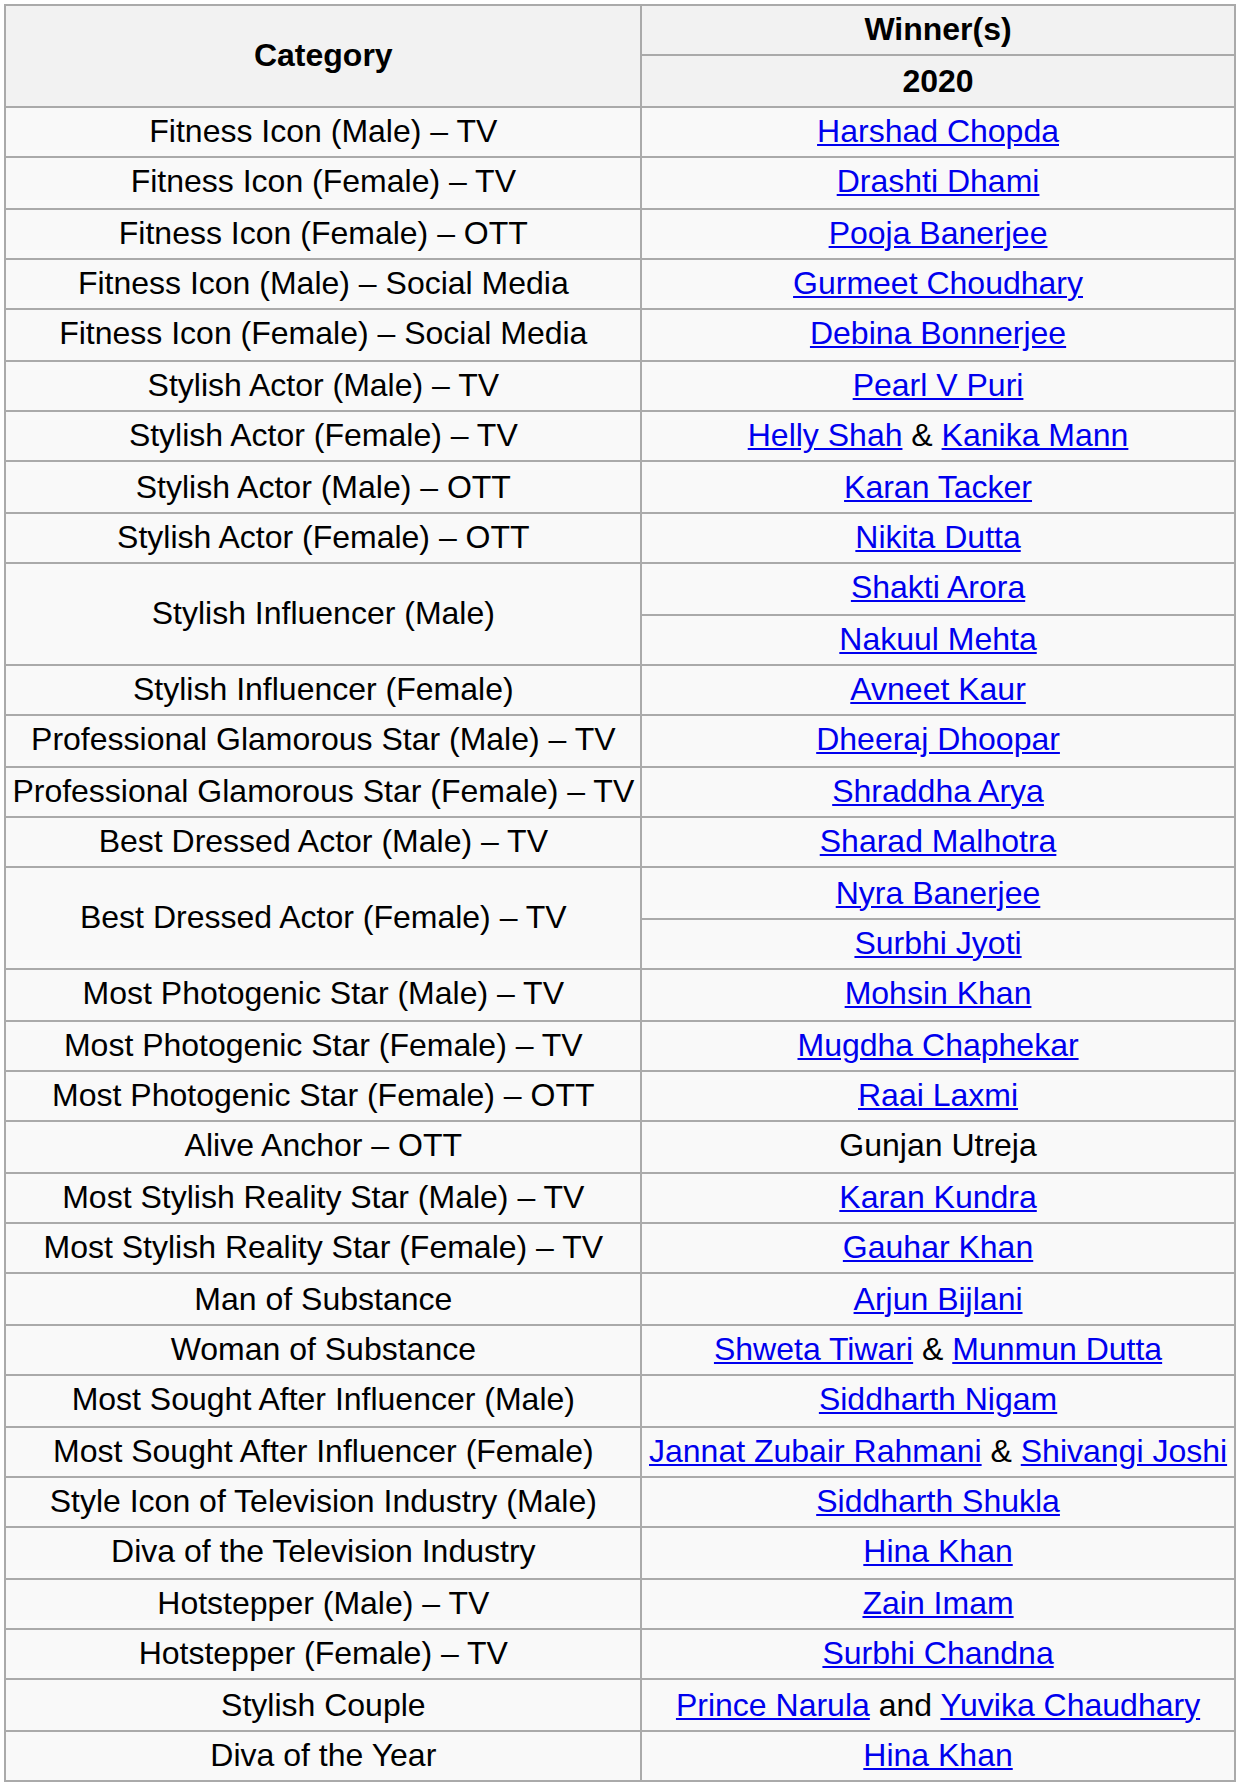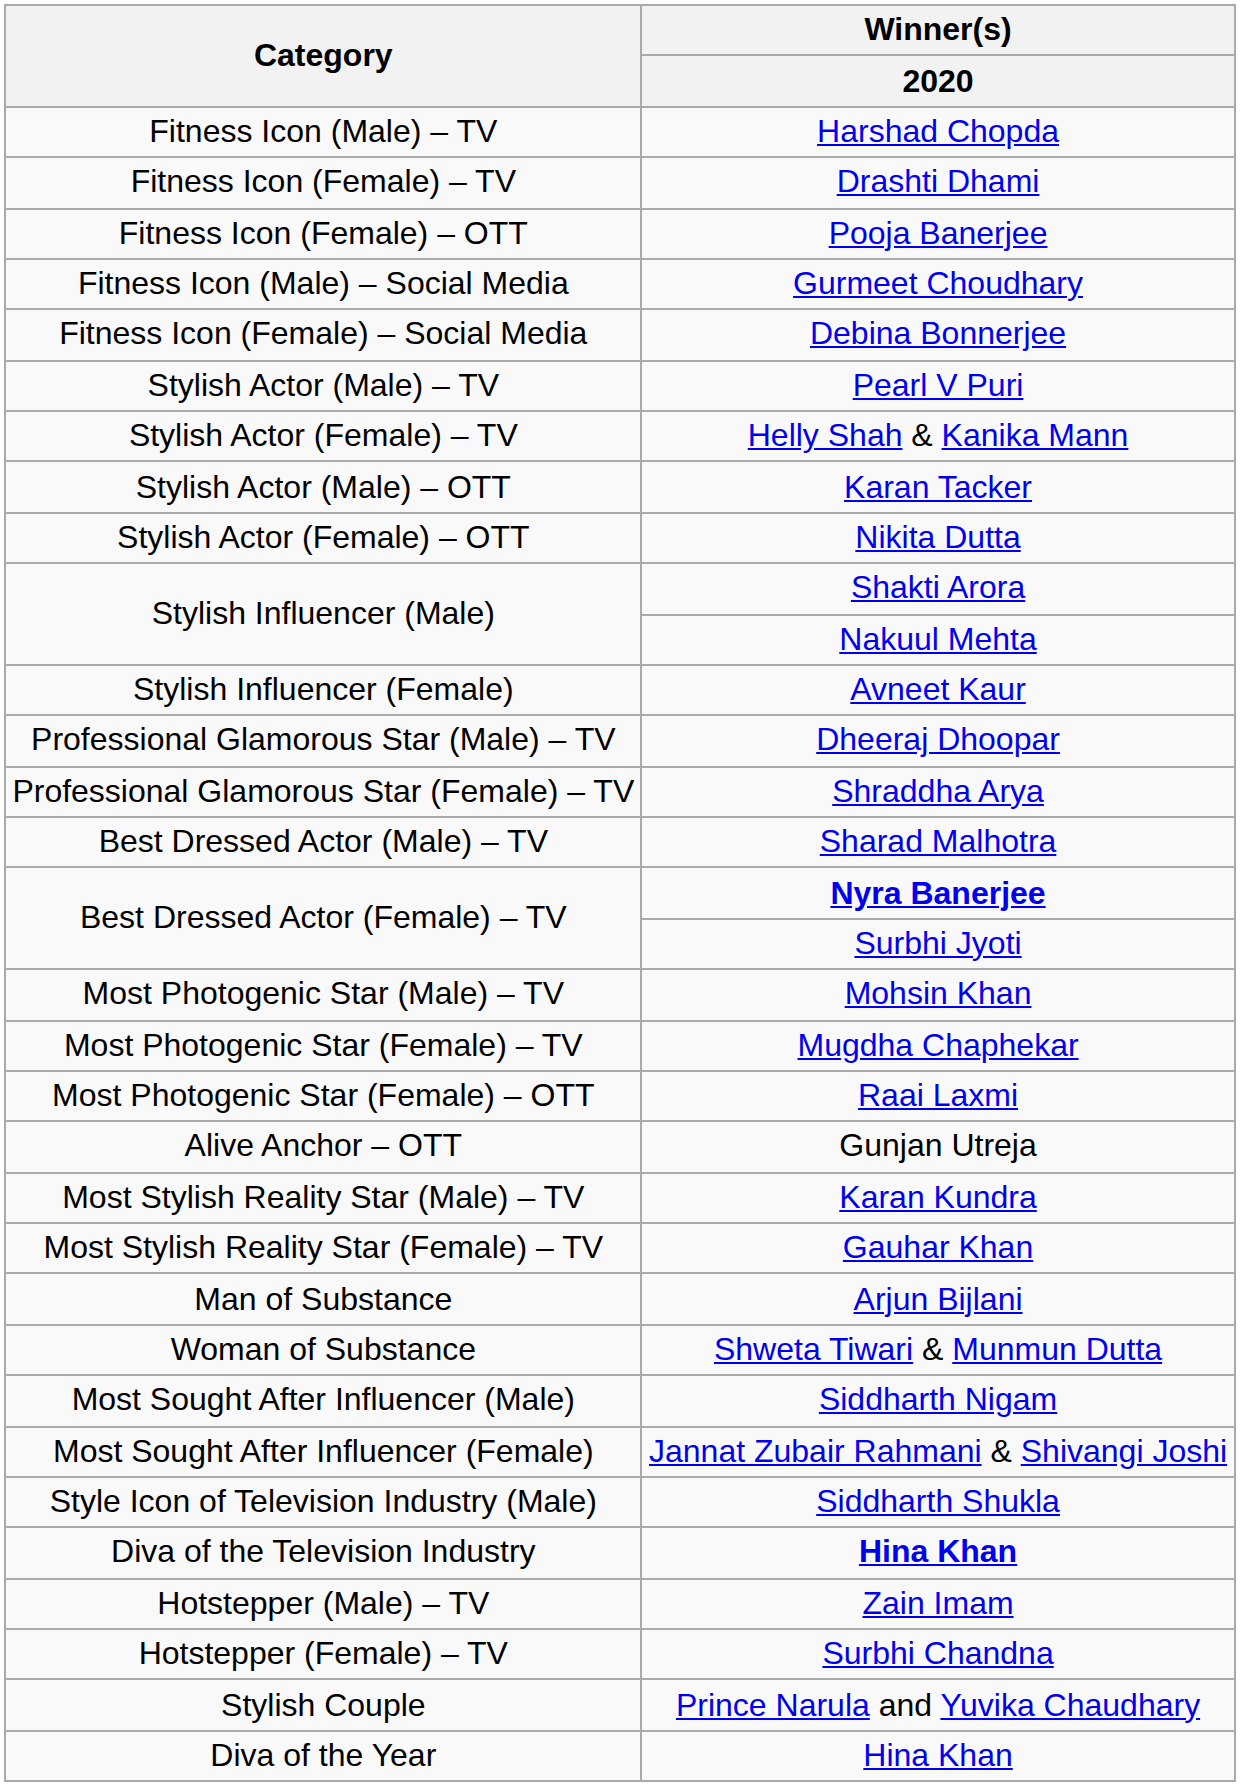(938, 892) normal -> (938, 892) bold
(938, 1552) normal -> (938, 1552) bold
